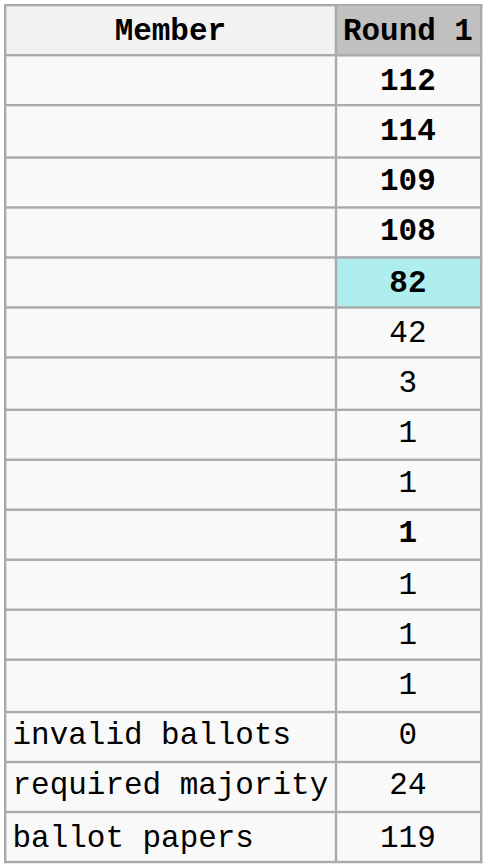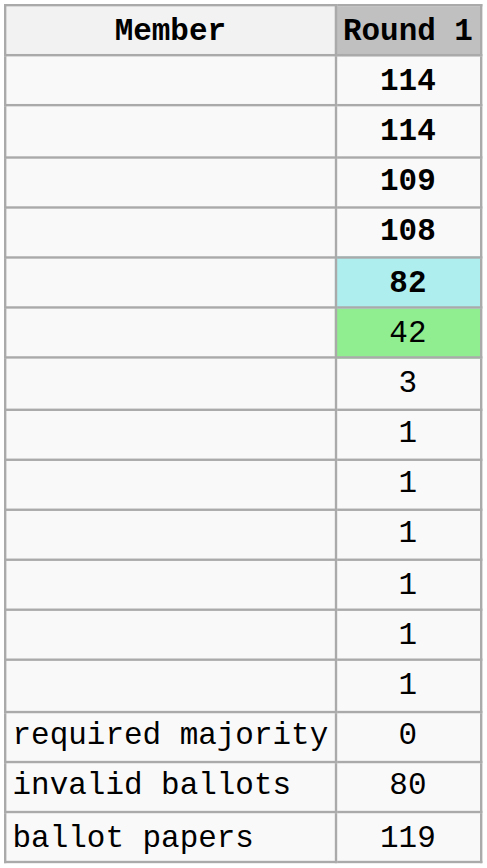(408, 81) 112 -> (408, 81) 114
(408, 333) no background -> (408, 333) lightgreen background
(408, 535) bold -> (408, 535) normal
(152, 736) invalid ballots -> (170, 736) required majority
(170, 787) required majority -> (152, 787) invalid ballots
(408, 787) 24 -> (408, 787) 80
